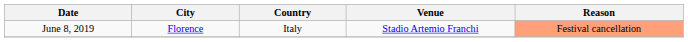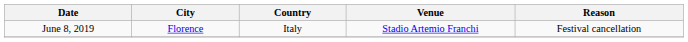(599, 28) lightsalmon background -> (599, 28) no background
